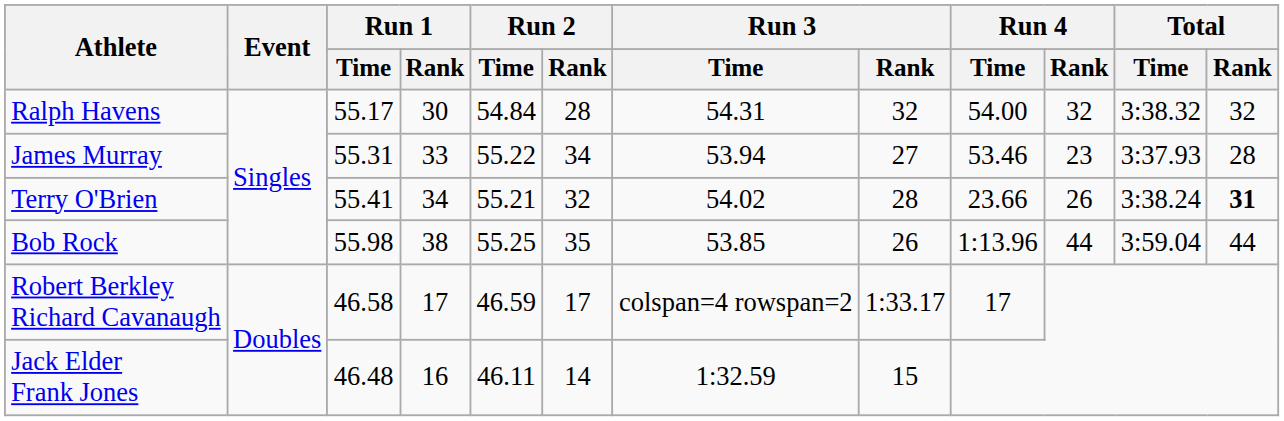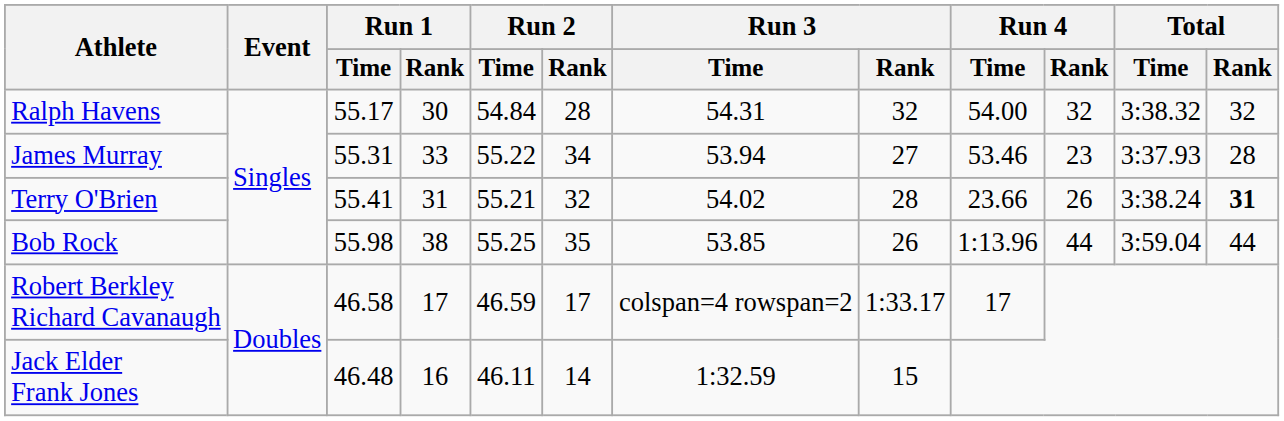(435, 199) 34 -> (435, 199) 31
